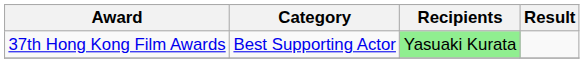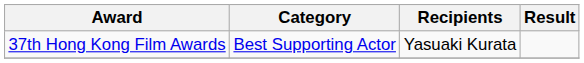(460, 44) lightgreen background -> (460, 44) no background
